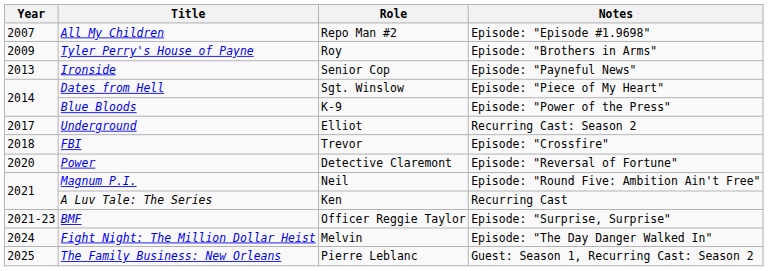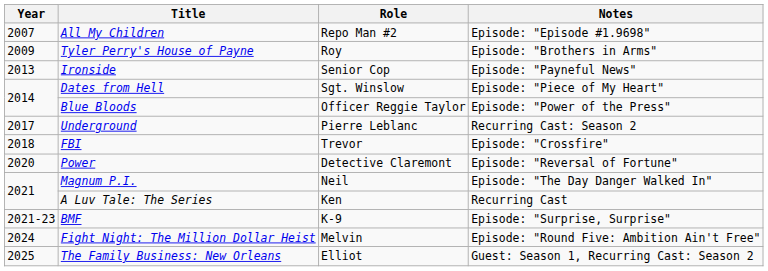(331, 107) K-9 -> (393, 107) Officer Reggie Taylor
(342, 126) Elliot -> (369, 126) Pierre Leblanc
(616, 182) Episode: "Round Five: Ambition Ain't Free" -> (592, 182) Episode: "The Day Danger Walked In"
(393, 219) Officer Reggie Taylor -> (331, 219) K-9
(592, 238) Episode: "The Day Danger Walked In" -> (616, 238) Episode: "Round Five: Ambition Ain't Free"
(369, 256) Pierre Leblanc -> (342, 256) Elliot
